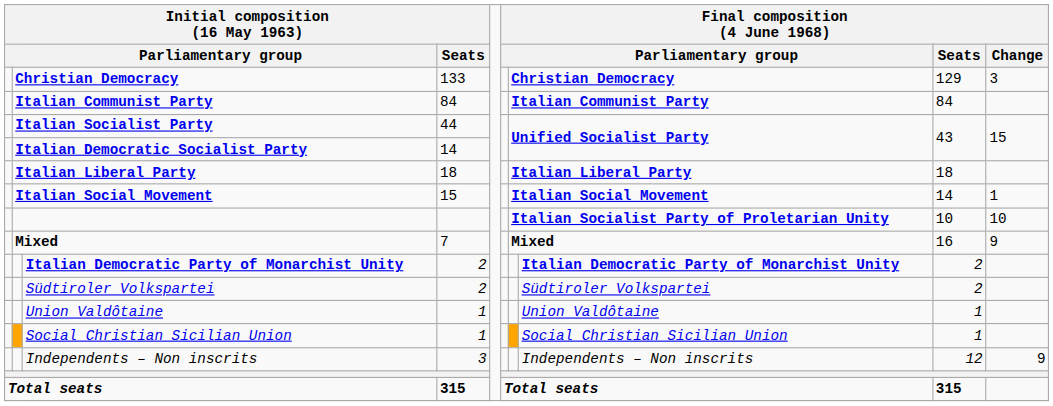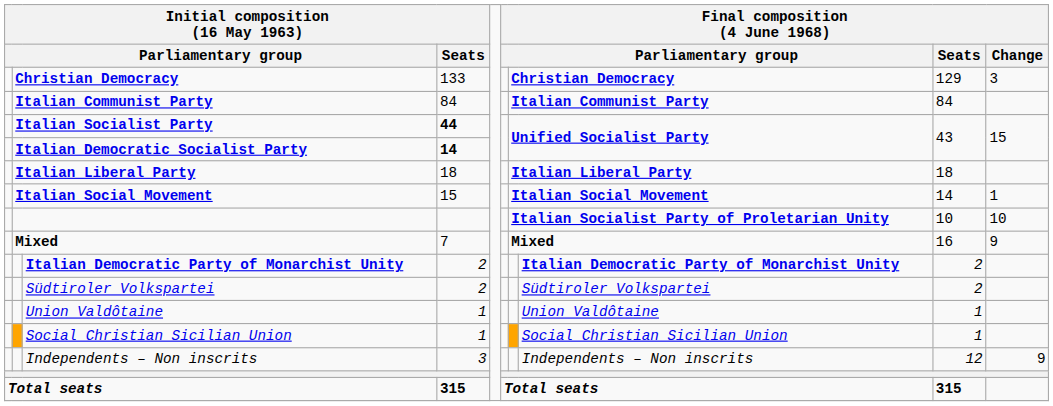(448, 126) normal -> (448, 126) bold
(448, 149) normal -> (448, 149) bold
